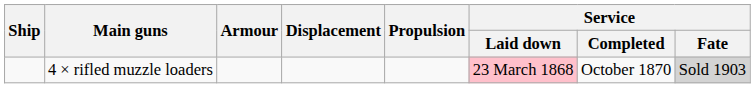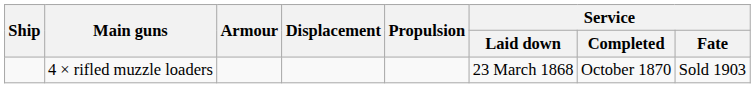(523, 69) pink background -> (523, 69) no background
(712, 69) lightgrey background -> (712, 69) no background
